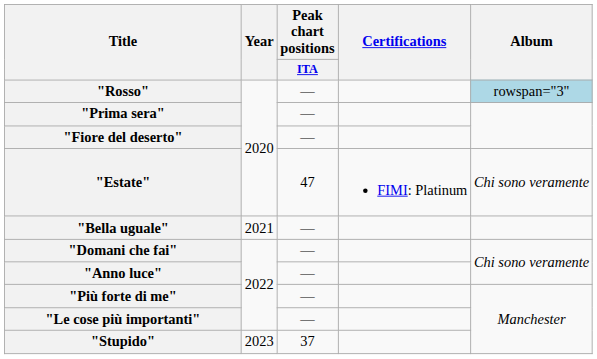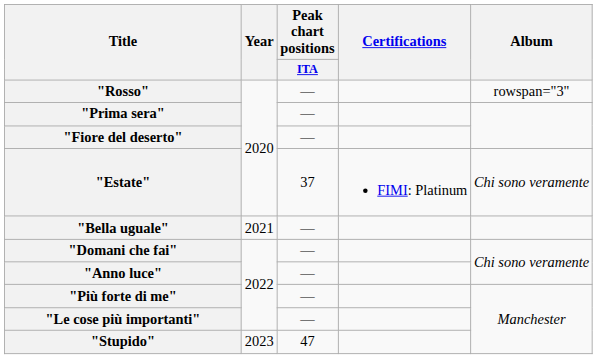(532, 91) lightblue background -> (532, 91) no background
(307, 182) 47 -> (307, 182) 37
(307, 341) 37 -> (307, 341) 47
